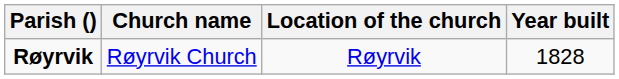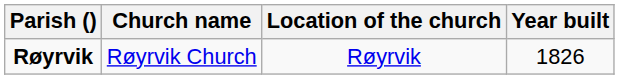(560, 56) 1828 -> (560, 56) 1826
